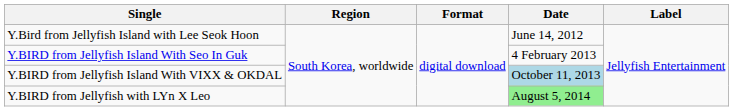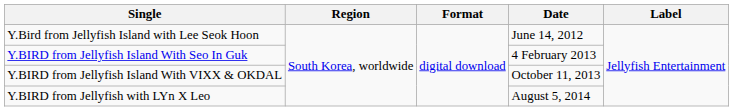(556, 75) lightblue background -> (556, 75) no background
(551, 95) lightgreen background -> (551, 95) no background
